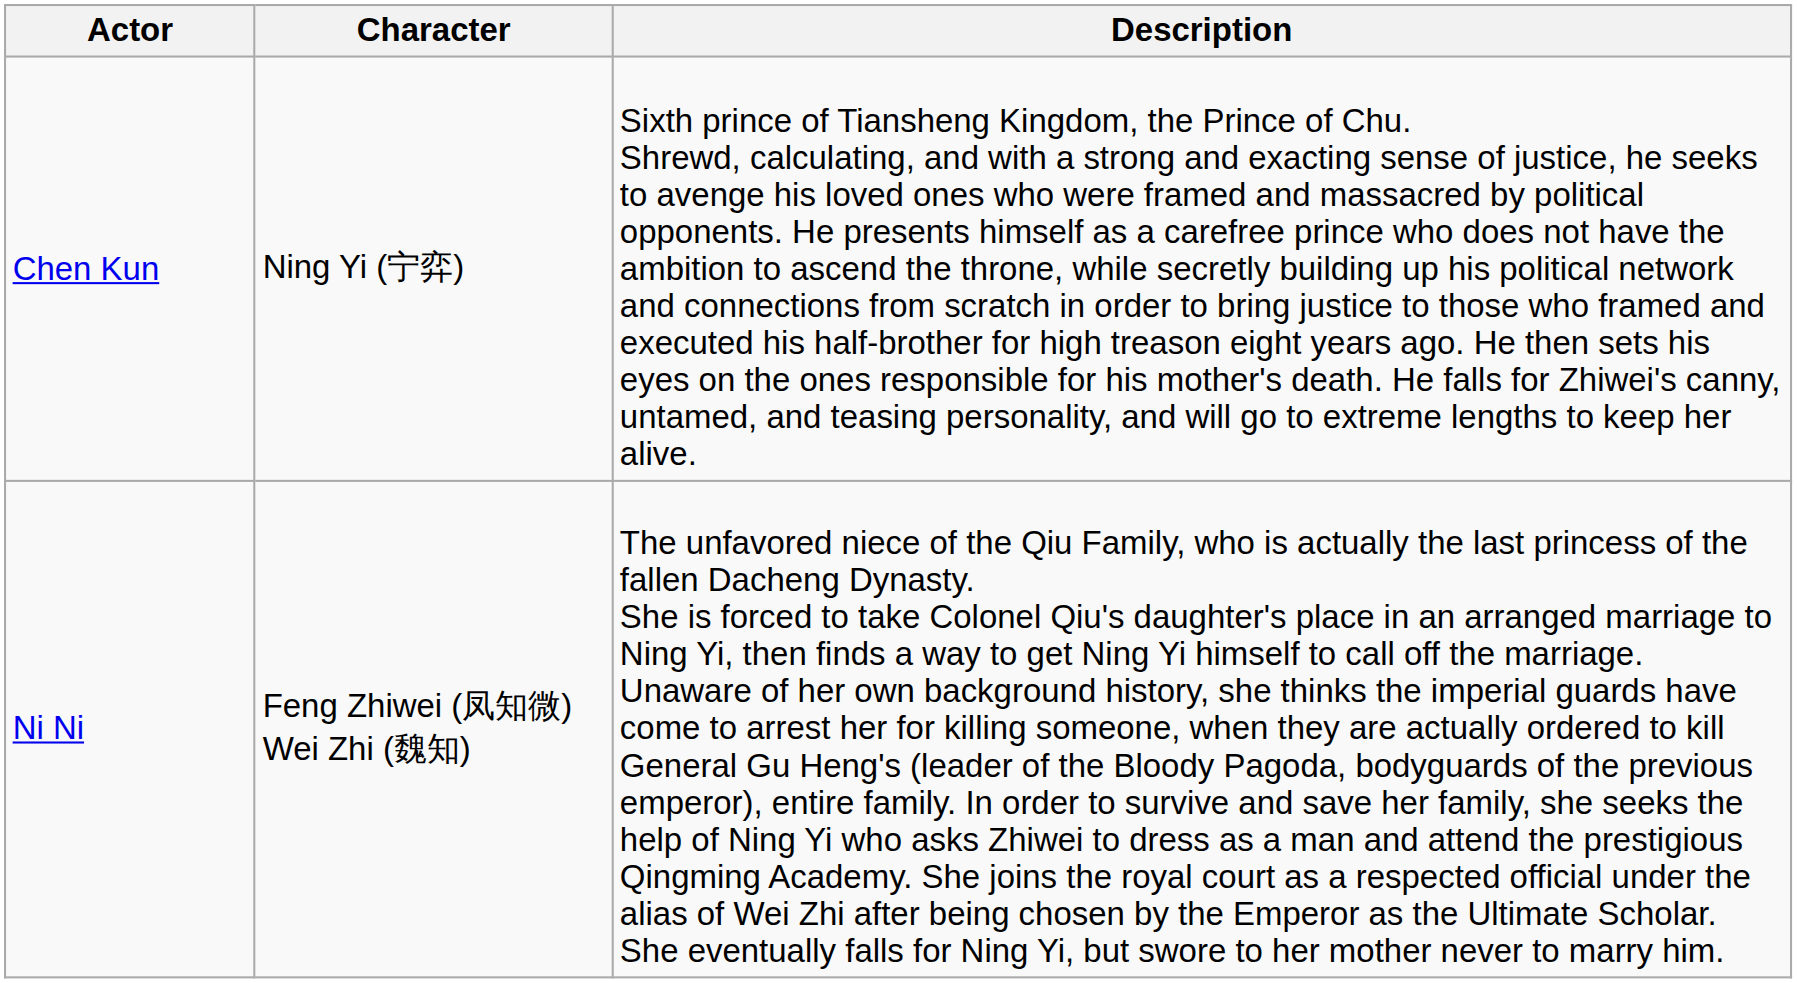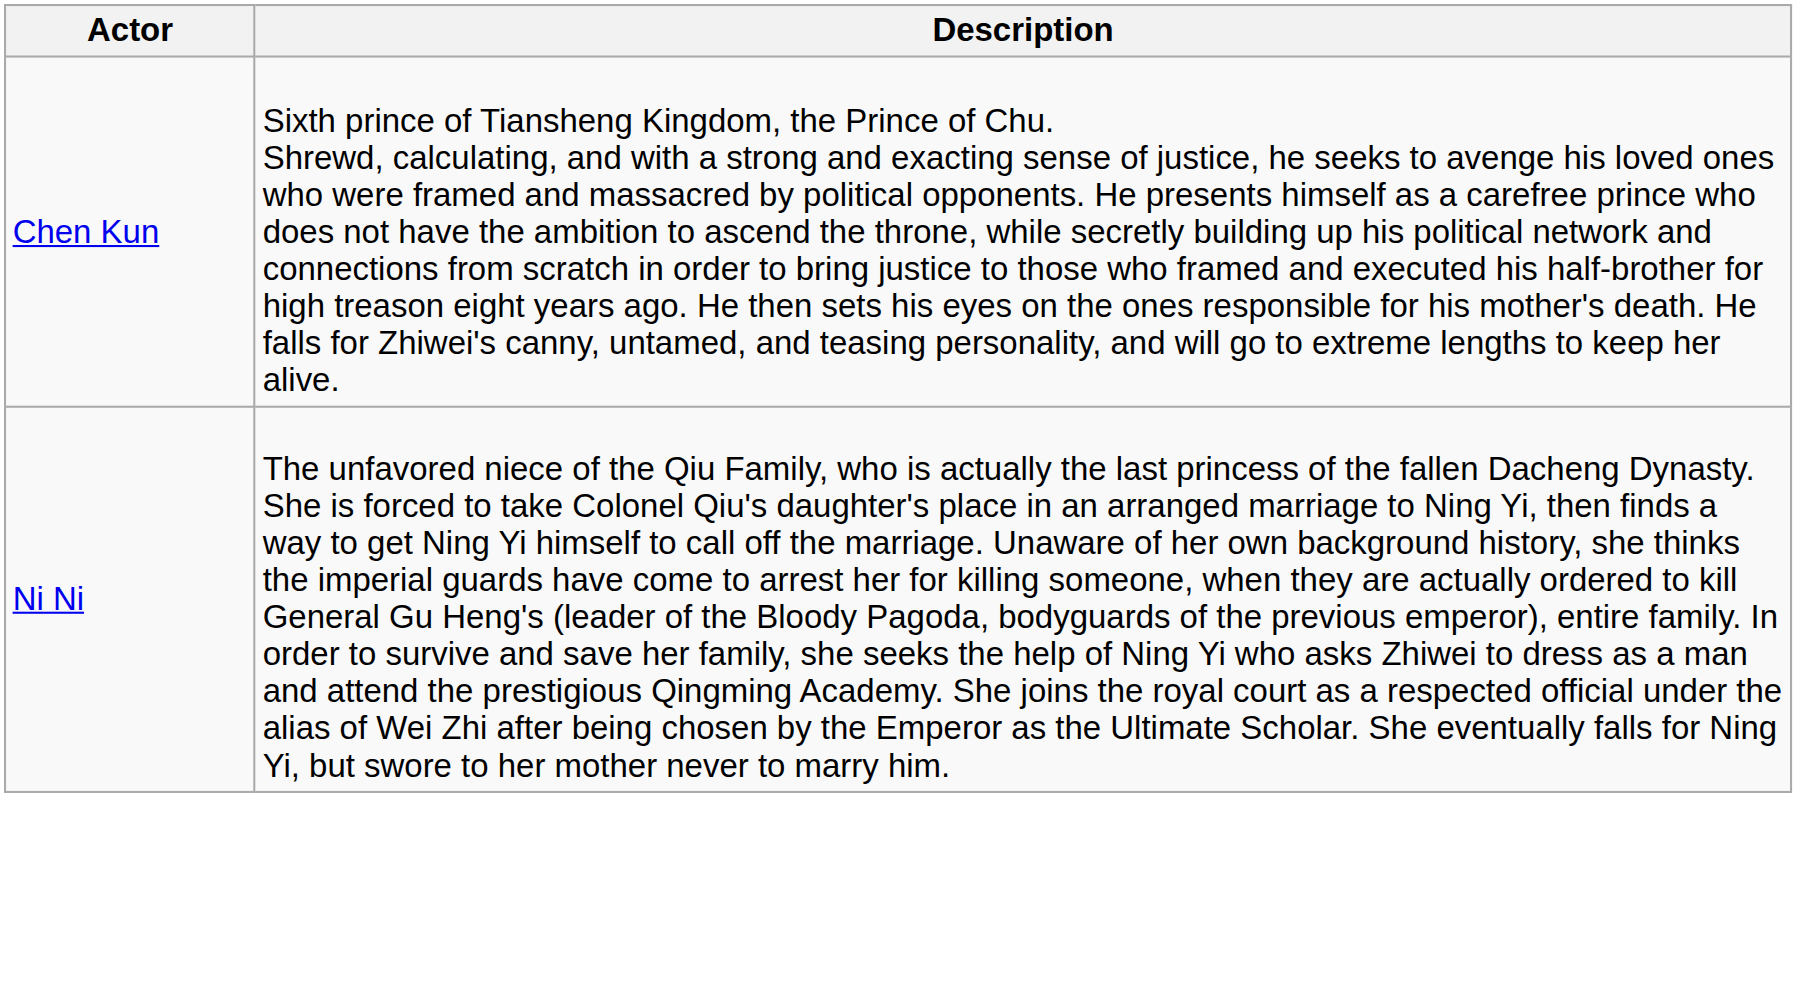- column: (434, 30)
